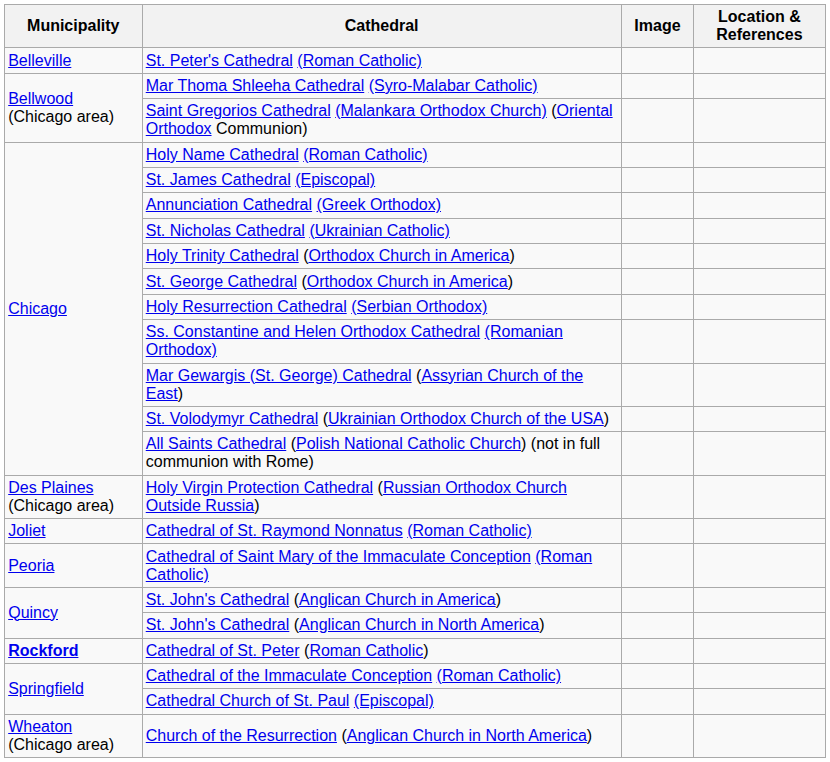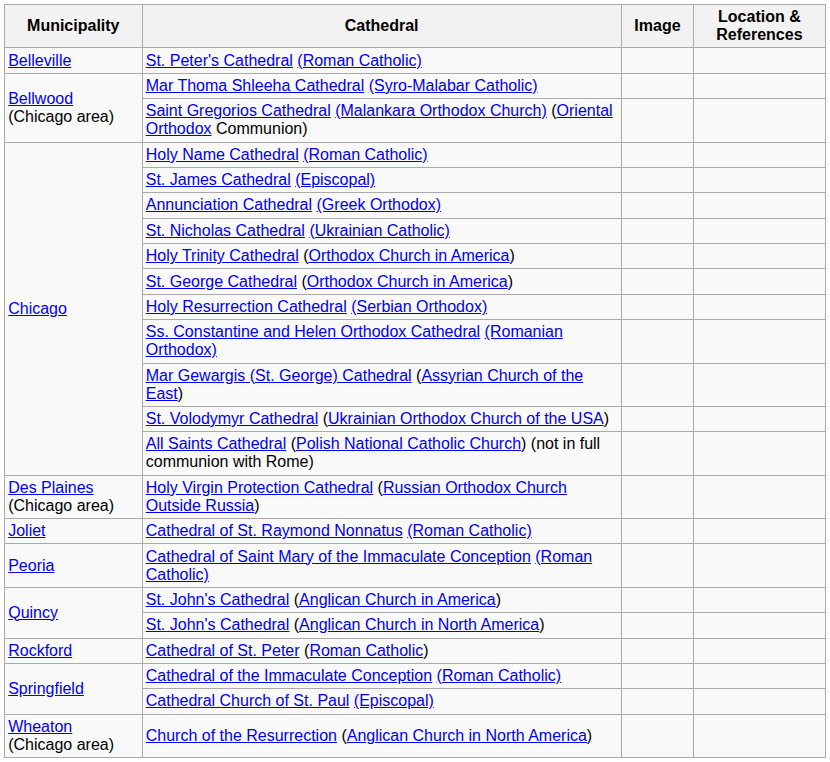(43, 650) bold -> (40, 650) normal
